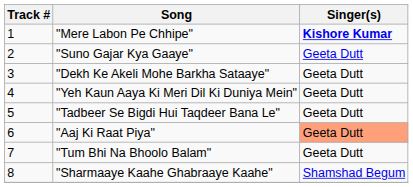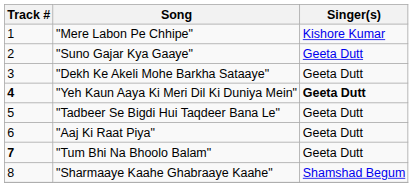(347, 34) bold -> (344, 34) normal
(11, 93) normal -> (11, 93) bold
(333, 93) normal -> (334, 93) bold
(333, 133) lightsalmon background -> (333, 133) no background
(11, 153) normal -> (11, 153) bold
